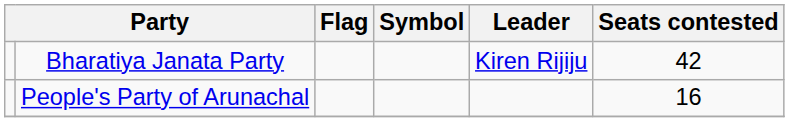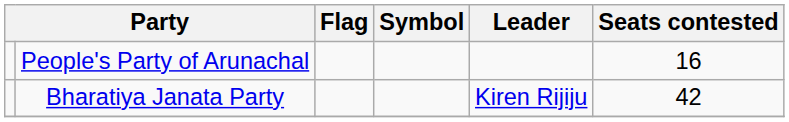rows swapped: (165, 60) <-> (165, 97)
